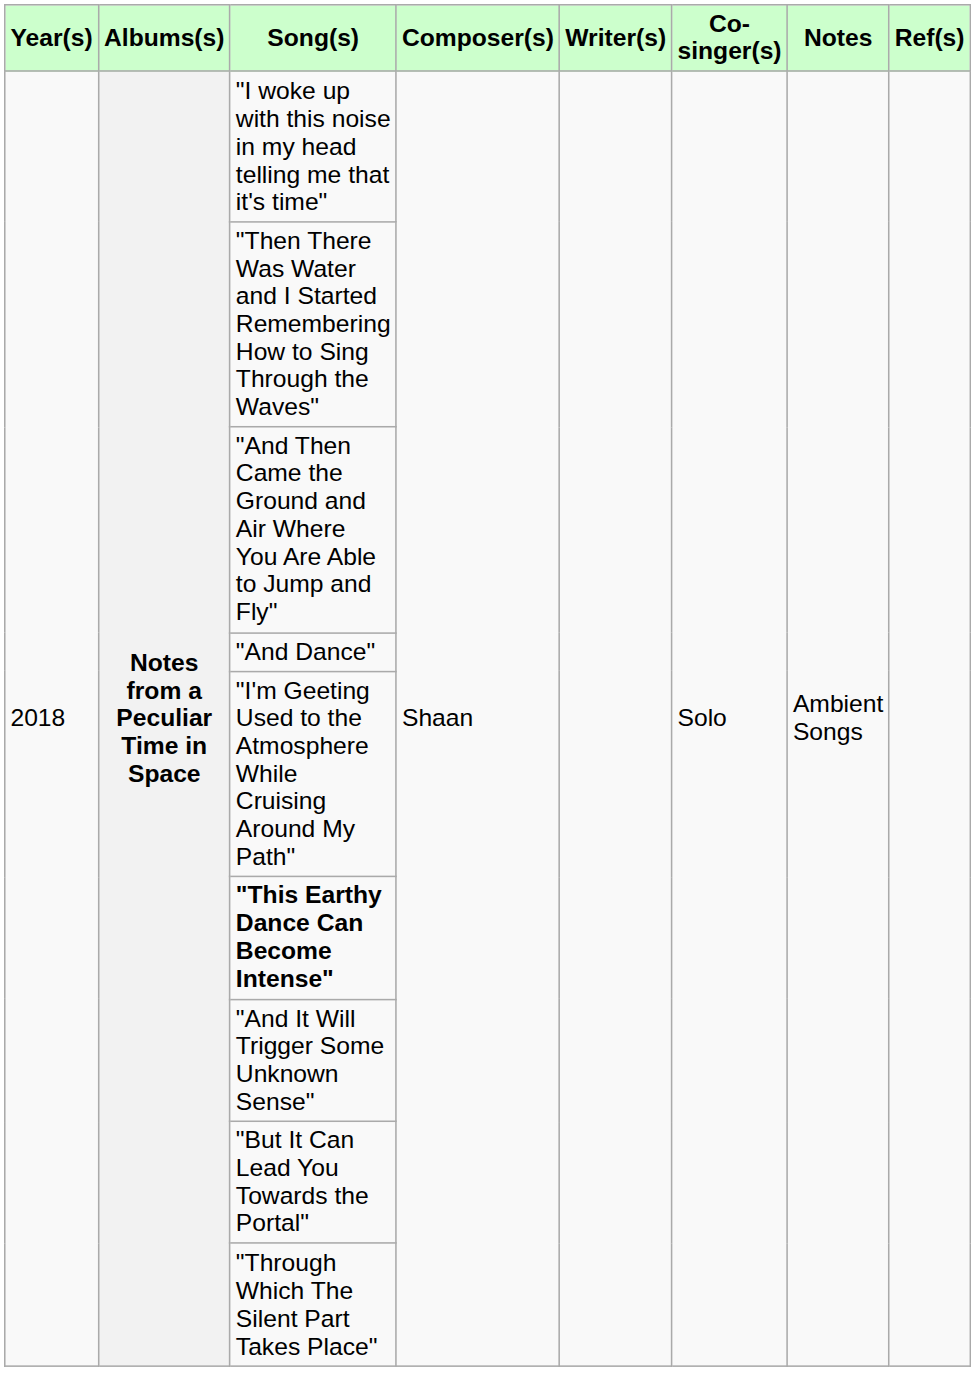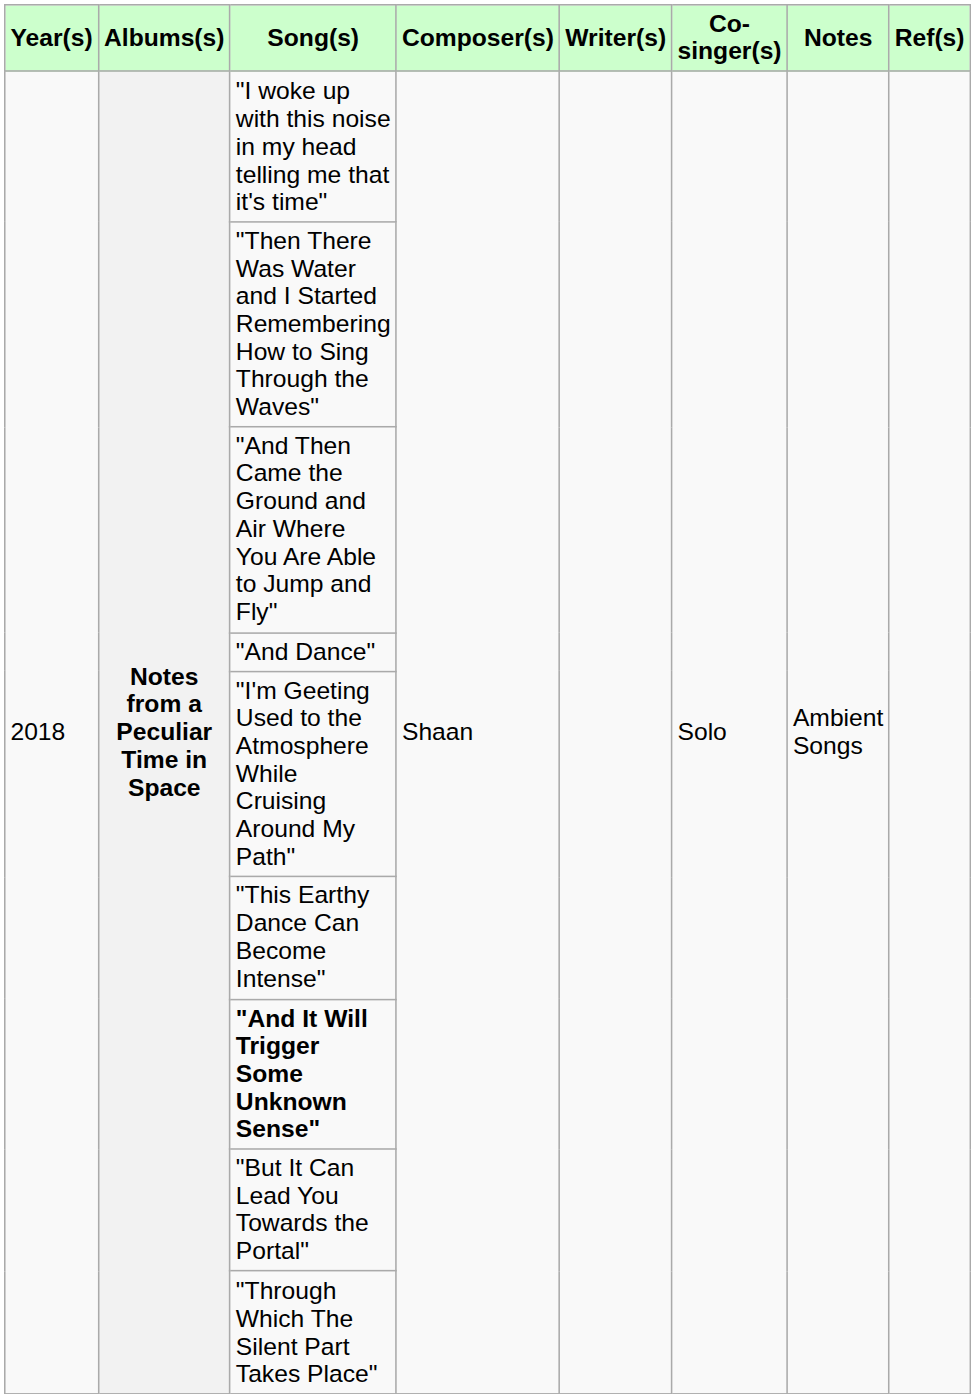(309, 937) bold -> (303, 937) normal
(310, 1059) normal -> (302, 1073) bold
